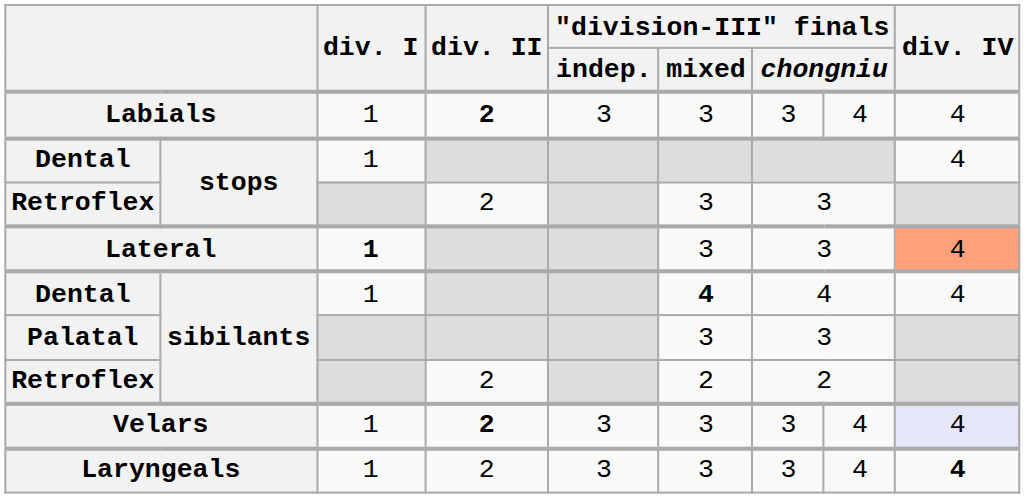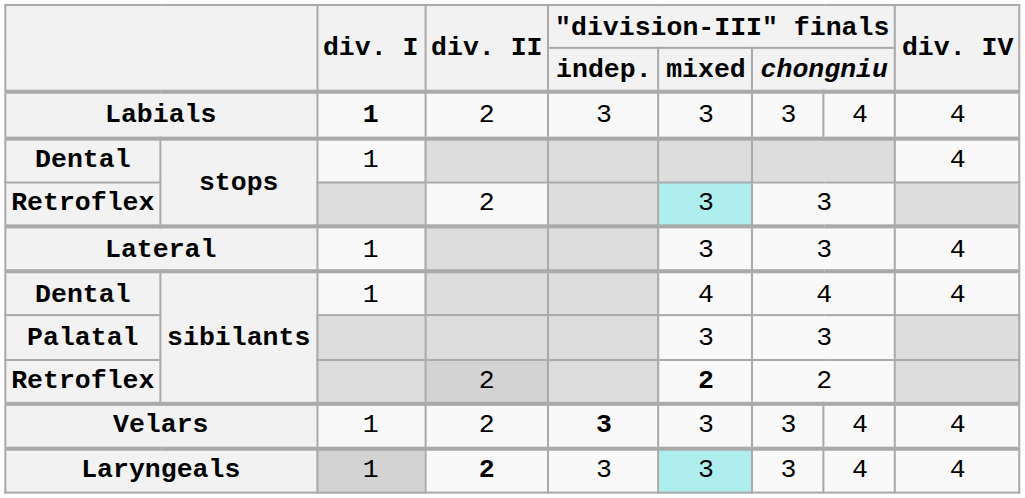(371, 115) normal -> (371, 115) bold
(487, 115) bold -> (487, 115) normal
(706, 204) no background -> (706, 204) paleturquoise background
(371, 249) bold -> (371, 249) normal
(958, 249) lightsalmon background -> (958, 249) no background
(706, 294) bold -> (706, 294) normal
(487, 381) no background -> (487, 381) lightgrey background
(706, 381) normal -> (706, 381) bold
(487, 426) bold -> (487, 426) normal
(604, 426) normal -> (604, 426) bold
(958, 426) lavender background -> (958, 426) no background
(371, 471) no background -> (371, 471) lightgrey background
(487, 471) normal -> (487, 471) bold
(706, 471) no background -> (706, 471) paleturquoise background
(958, 471) bold -> (958, 471) normal
